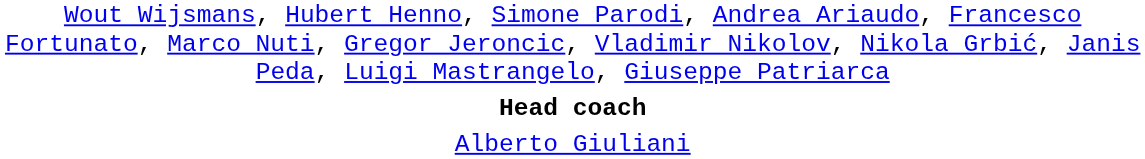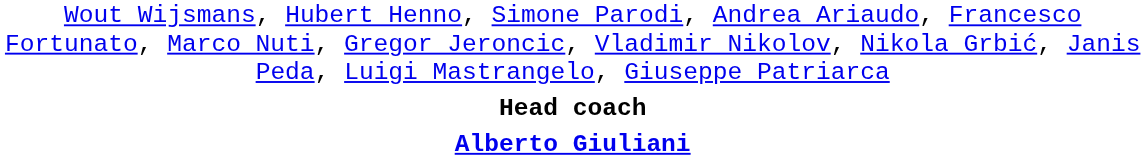(573, 144) normal -> (573, 144) bold
